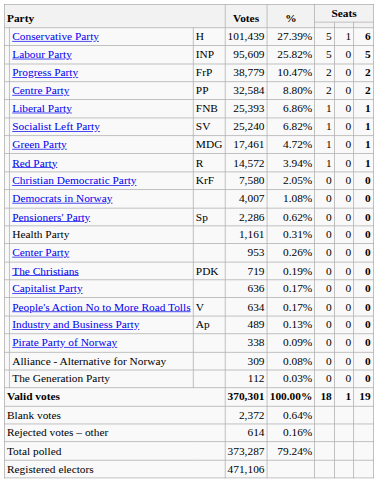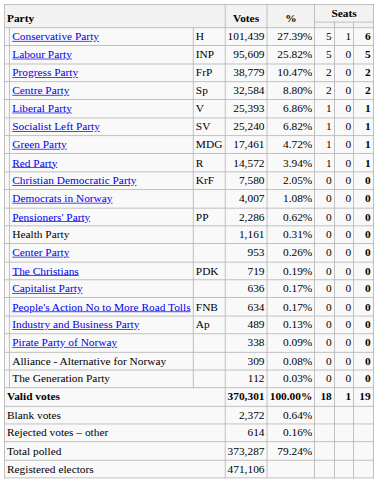(202, 90) PP -> (202, 90) Sp
(207, 108) FNB -> (200, 108) V
(202, 216) Sp -> (202, 216) PP
(200, 307) V -> (207, 307) FNB
